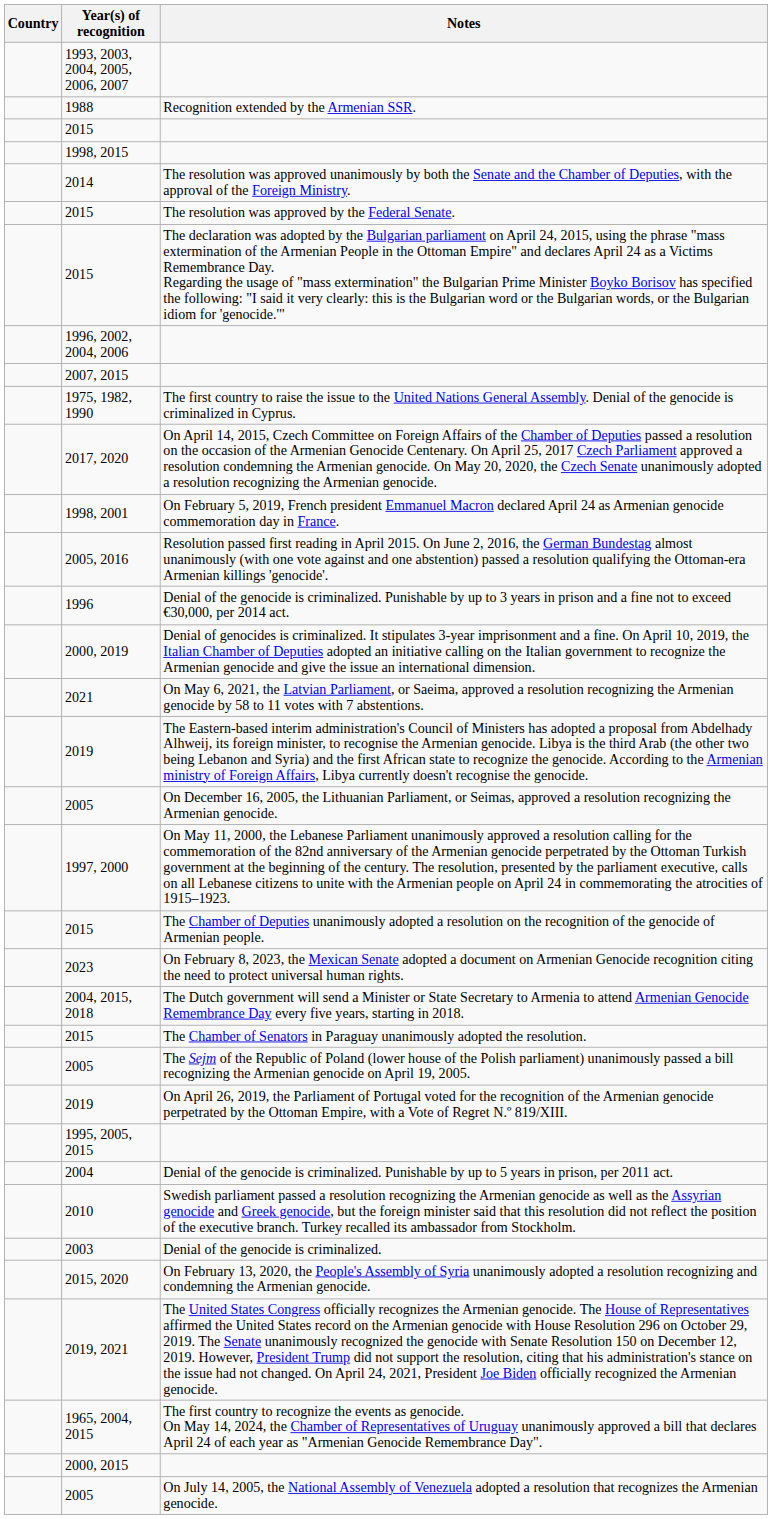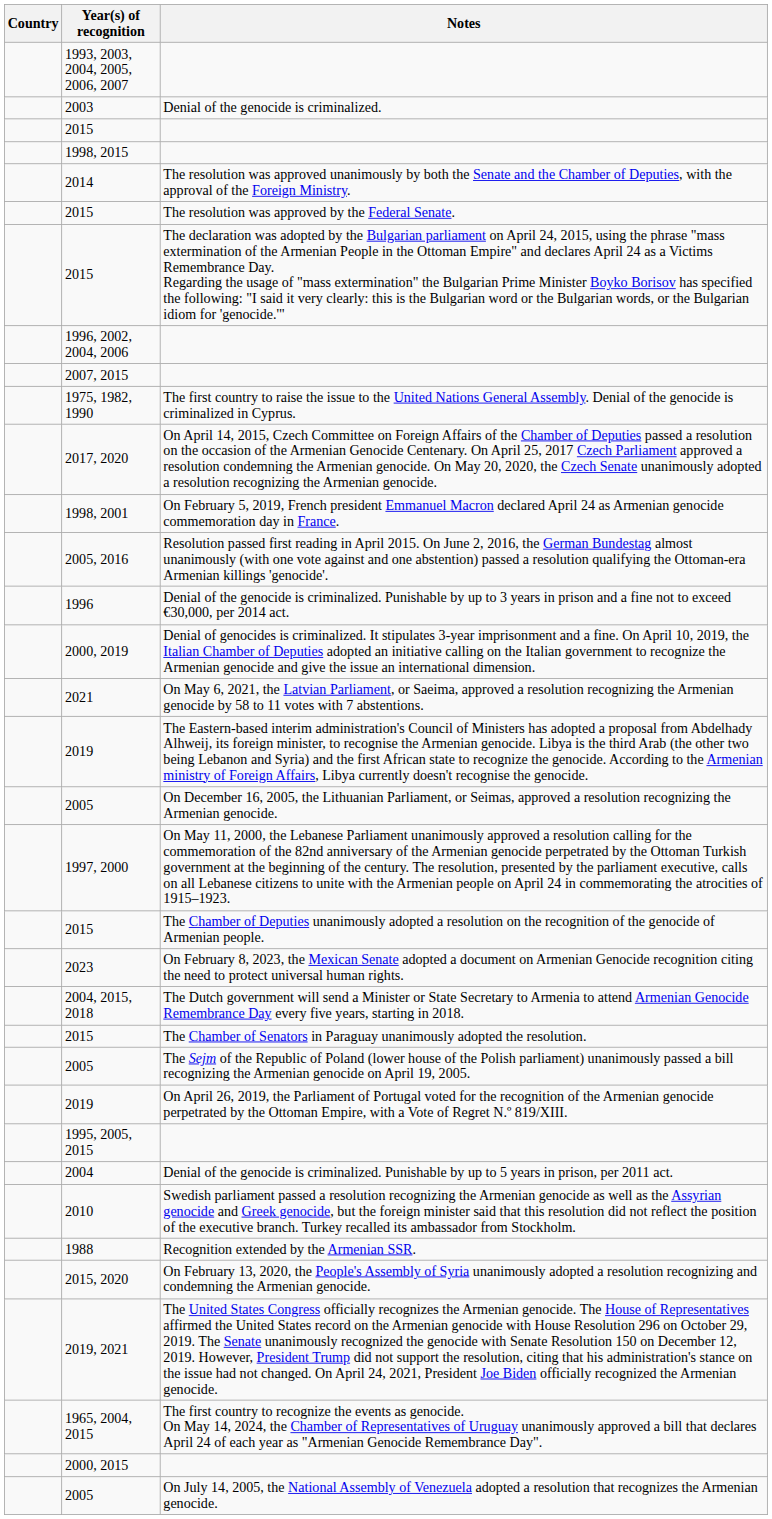rows swapped: (79, 107) <-> (79, 1249)
